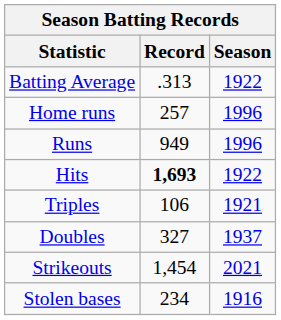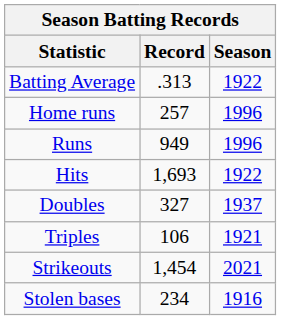(174, 174) bold -> (174, 174) normal
rows swapped: (72, 236) <-> (72, 205)
